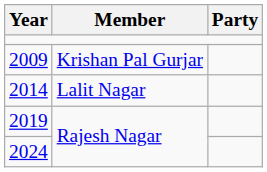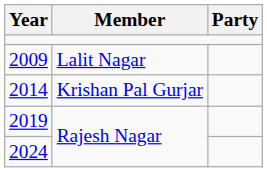(130, 59) Krishan Pal Gurjar -> (101, 59) Lalit Nagar
(101, 90) Lalit Nagar -> (130, 90) Krishan Pal Gurjar
